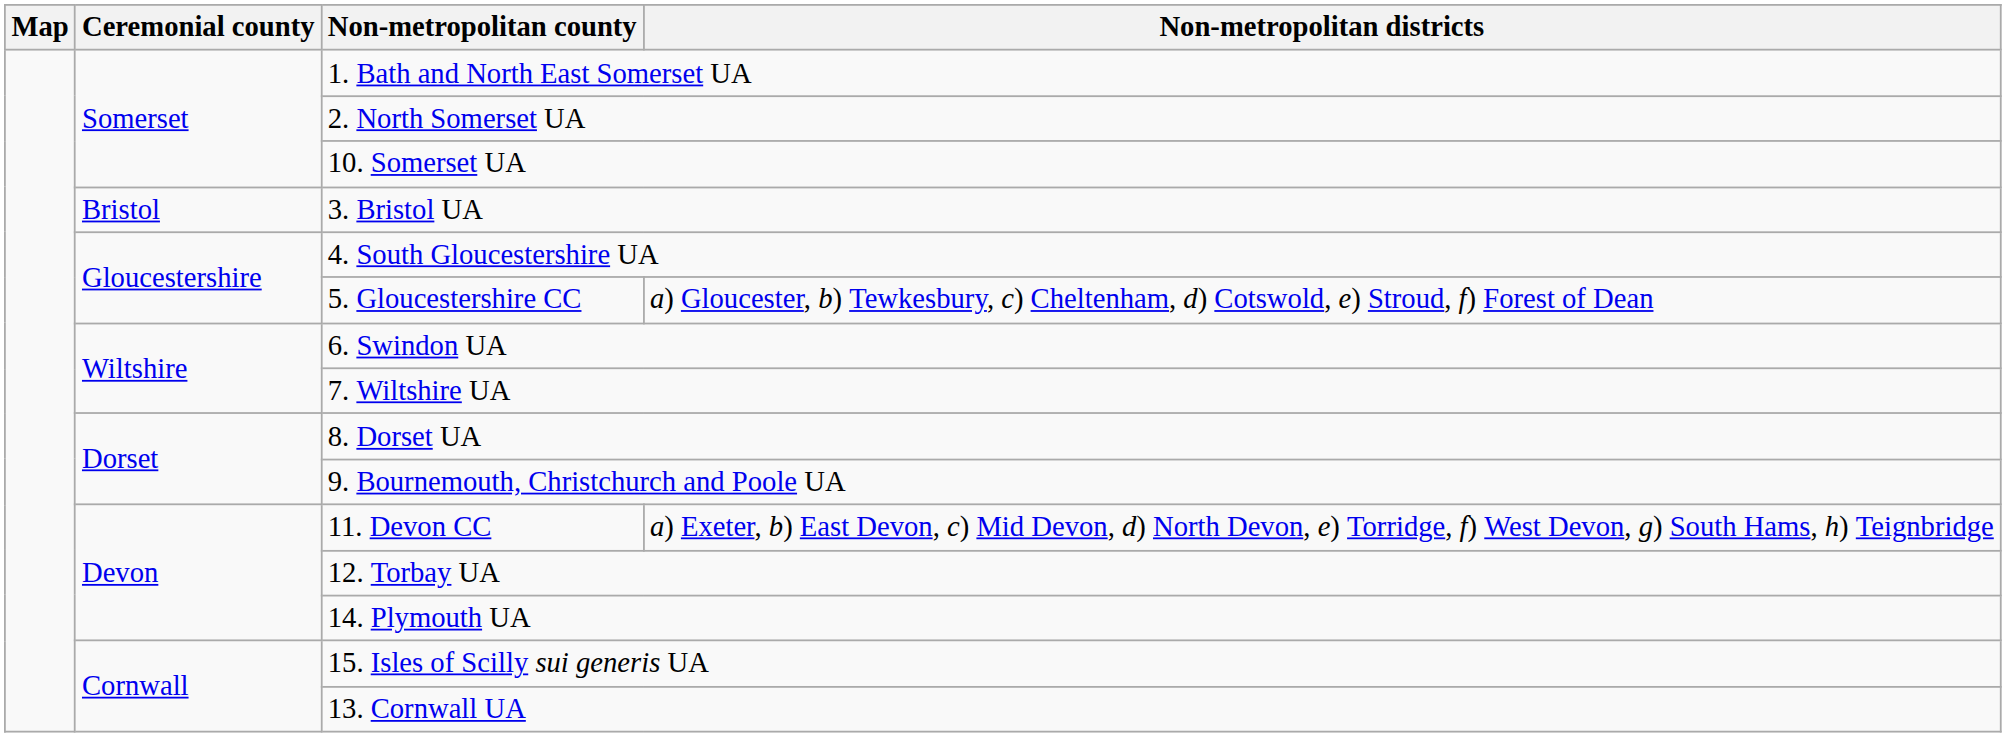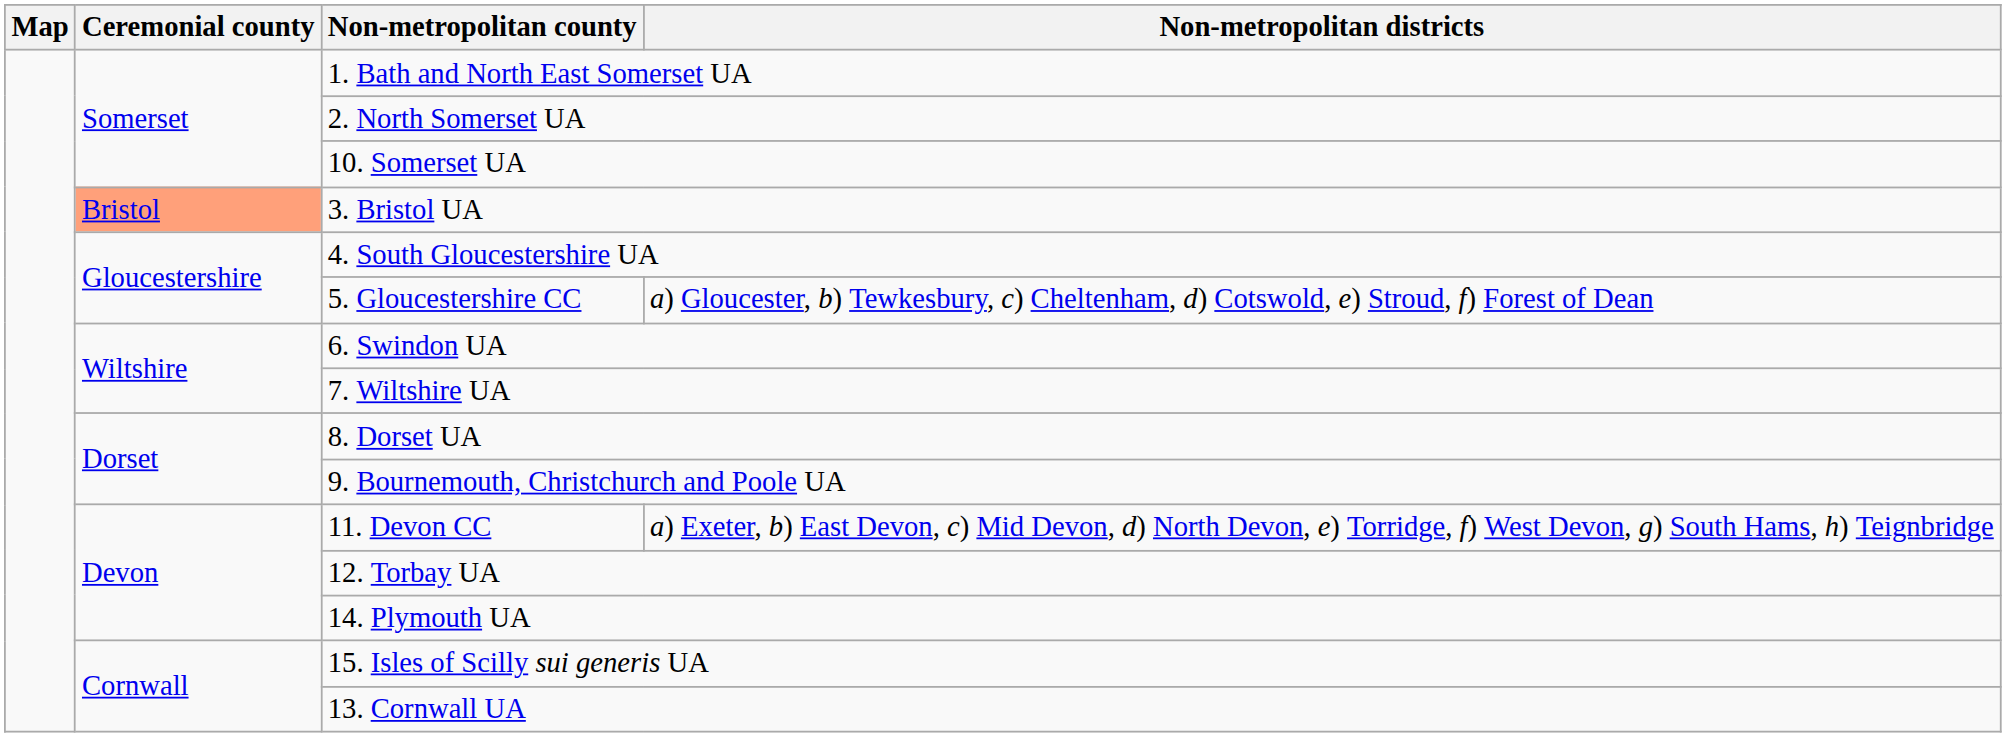(121, 208) no background -> (121, 208) lightsalmon background
